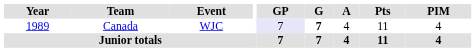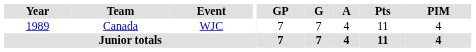(281, 26) lavender background -> (281, 26) no background
(319, 26) bold -> (319, 26) normal
